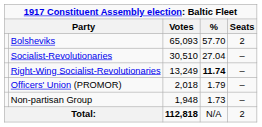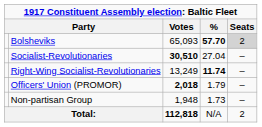(214, 41) normal -> (214, 41) bold
(242, 41) no background -> (242, 41) lightgrey background
(184, 56) normal -> (184, 56) bold
(186, 85) normal -> (186, 85) bold
